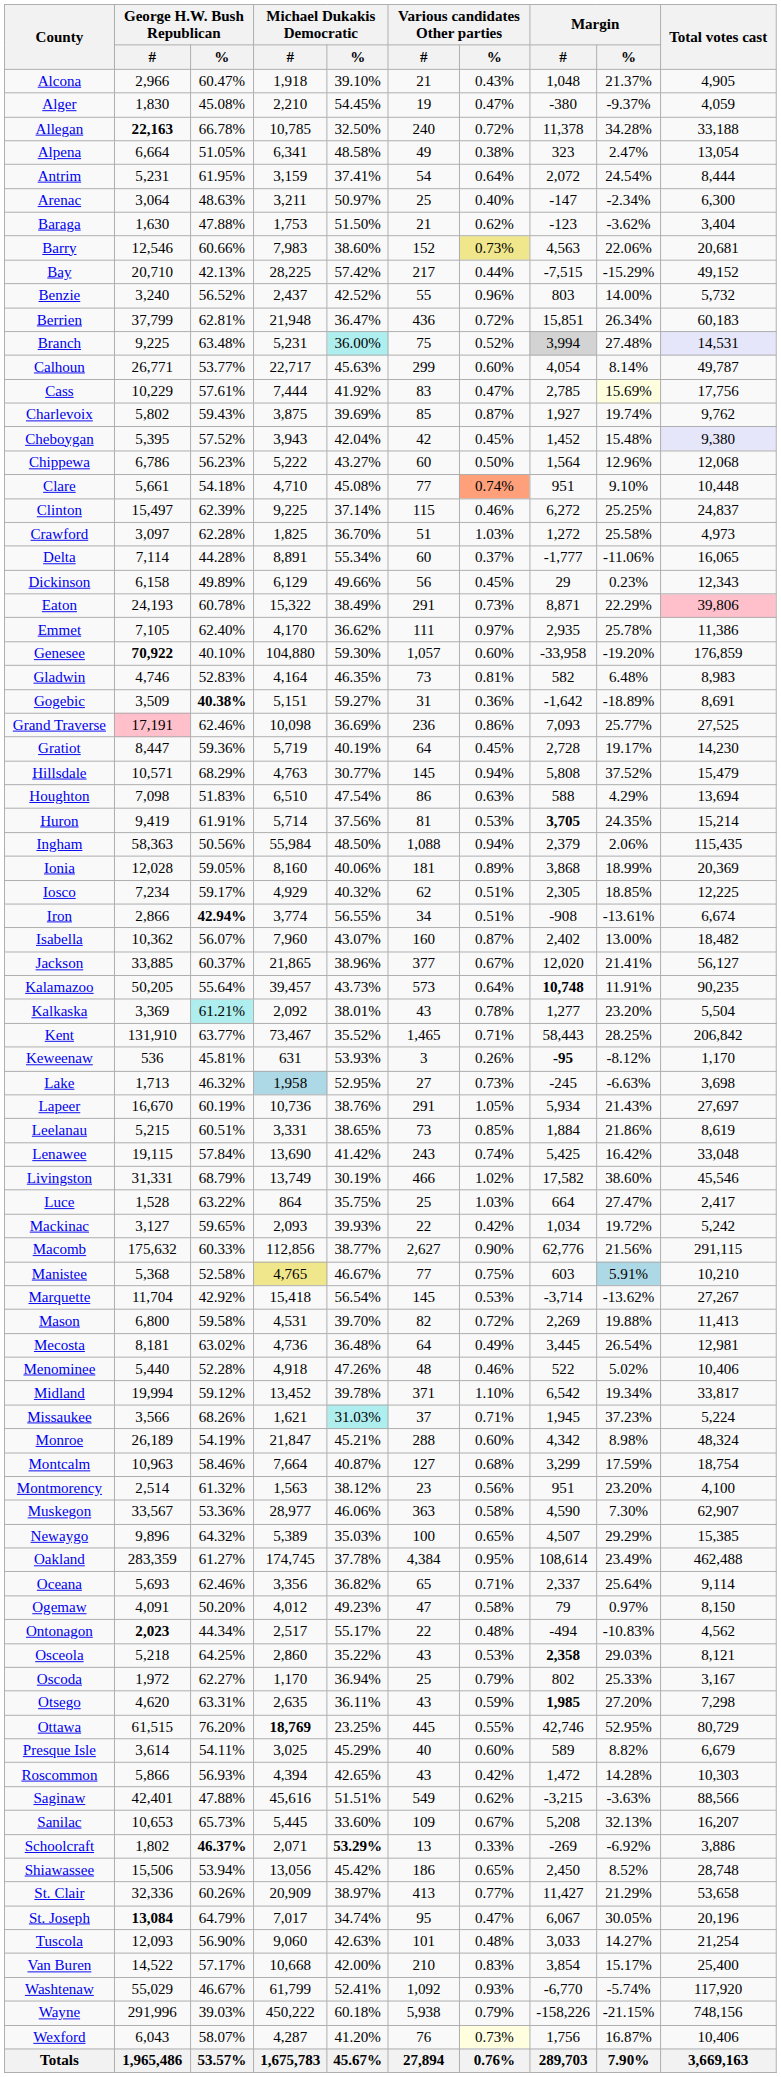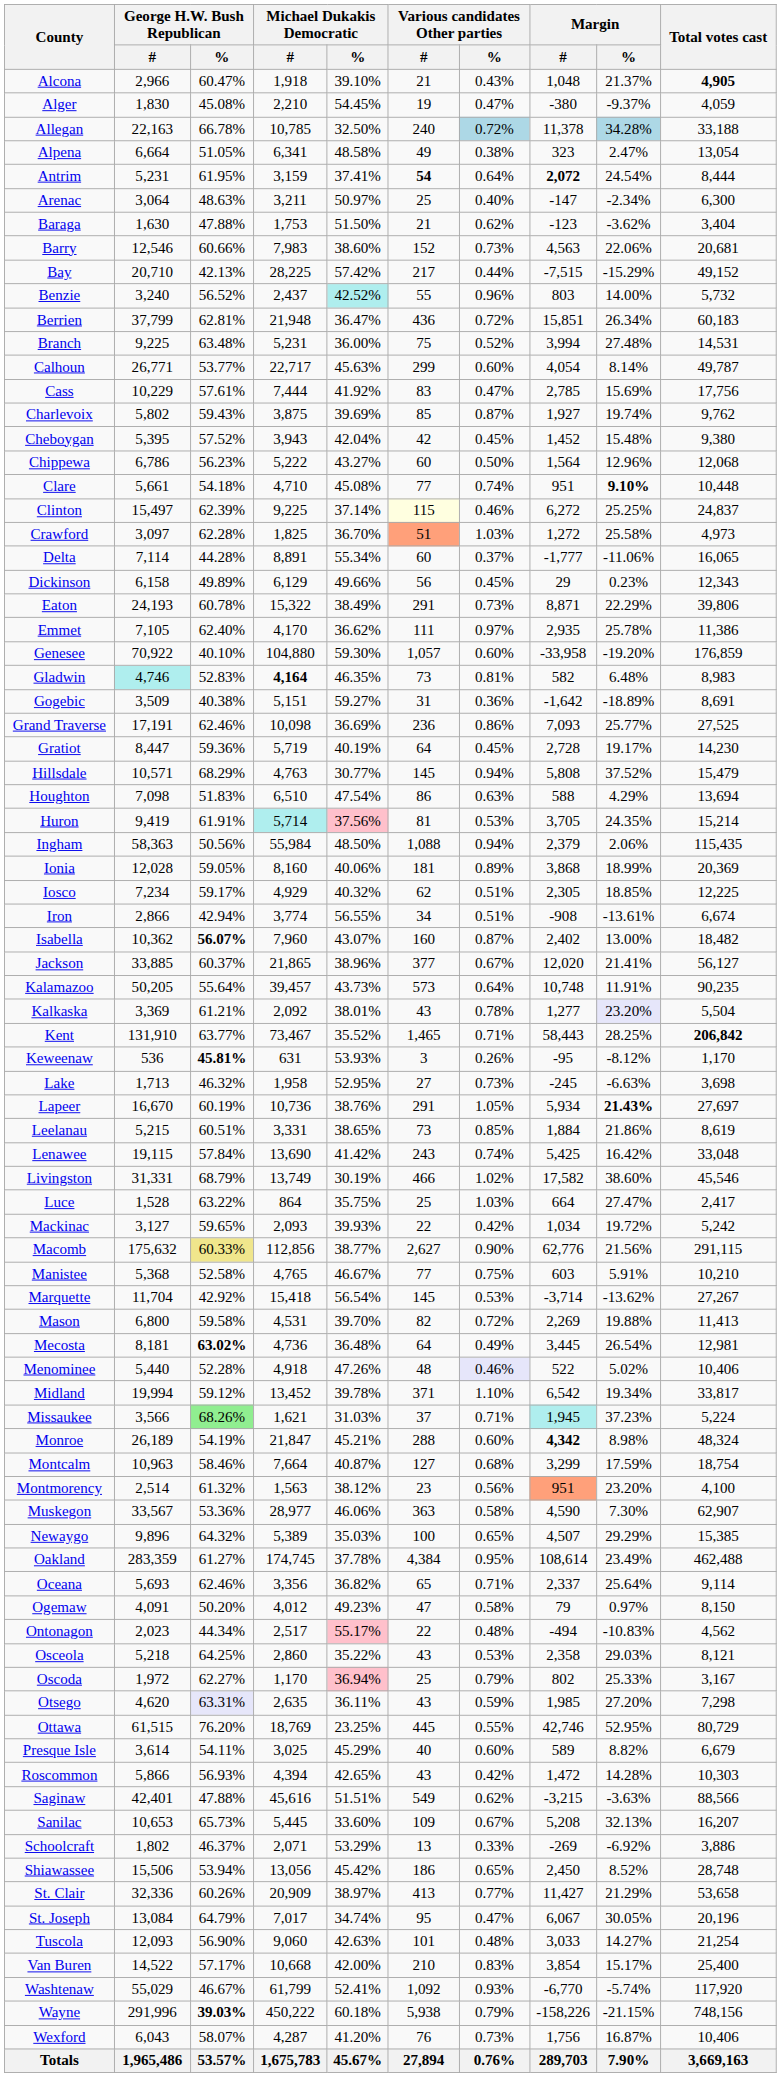(718, 81) normal -> (718, 81) bold
(152, 128) bold -> (152, 128) normal
(494, 128) no background -> (494, 128) lightblue background
(629, 128) no background -> (629, 128) lightblue background
(424, 176) normal -> (424, 176) bold
(563, 176) normal -> (563, 176) bold
(494, 248) khaki background -> (494, 248) no background
(358, 295) no background -> (358, 295) paleturquoise background
(358, 343) paleturquoise background -> (358, 343) no background
(563, 343) lightgrey background -> (563, 343) no background
(718, 343) lavender background -> (718, 343) no background
(629, 391) lightyellow background -> (629, 391) no background
(718, 438) lavender background -> (718, 438) no background
(494, 486) lightsalmon background -> (494, 486) no background
(629, 486) normal -> (629, 486) bold
(424, 510) no background -> (424, 510) lightyellow background
(424, 534) no background -> (424, 534) lightsalmon background
(718, 605) pink background -> (718, 605) no background
(152, 653) bold -> (152, 653) normal
(152, 677) no background -> (152, 677) paleturquoise background
(290, 677) normal -> (290, 677) bold
(222, 701) bold -> (222, 701) normal
(152, 725) pink background -> (152, 725) no background
(290, 820) no background -> (290, 820) paleturquoise background
(358, 820) no background -> (358, 820) pink background
(563, 820) bold -> (563, 820) normal
(222, 915) bold -> (222, 915) normal
(222, 939) normal -> (222, 939) bold
(563, 987) bold -> (563, 987) normal
(222, 1011) paleturquoise background -> (222, 1011) no background
(629, 1011) no background -> (629, 1011) lavender background
(718, 1035) normal -> (718, 1035) bold
(222, 1059) normal -> (222, 1059) bold
(563, 1059) bold -> (563, 1059) normal
(290, 1082) lightblue background -> (290, 1082) no background
(629, 1106) normal -> (629, 1106) bold
(222, 1249) no background -> (222, 1249) khaki background
(290, 1273) khaki background -> (290, 1273) no background
(629, 1273) lightblue background -> (629, 1273) no background
(222, 1345) normal -> (222, 1345) bold
(494, 1369) no background -> (494, 1369) lavender background
(222, 1416) no background -> (222, 1416) lightgreen background
(358, 1416) paleturquoise background -> (358, 1416) no background
(563, 1416) no background -> (563, 1416) paleturquoise background
(563, 1440) normal -> (563, 1440) bold
(563, 1488) no background -> (563, 1488) lightsalmon background
(152, 1631) bold -> (152, 1631) normal
(358, 1631) no background -> (358, 1631) pink background
(563, 1655) bold -> (563, 1655) normal
(358, 1679) no background -> (358, 1679) pink background
(222, 1703) no background -> (222, 1703) lavender background
(563, 1703) bold -> (563, 1703) normal
(290, 1726) bold -> (290, 1726) normal
(222, 1846) bold -> (222, 1846) normal
(358, 1846) bold -> (358, 1846) normal
(152, 1917) bold -> (152, 1917) normal
(222, 2013) normal -> (222, 2013) bold
(494, 2036) lightyellow background -> (494, 2036) no background
